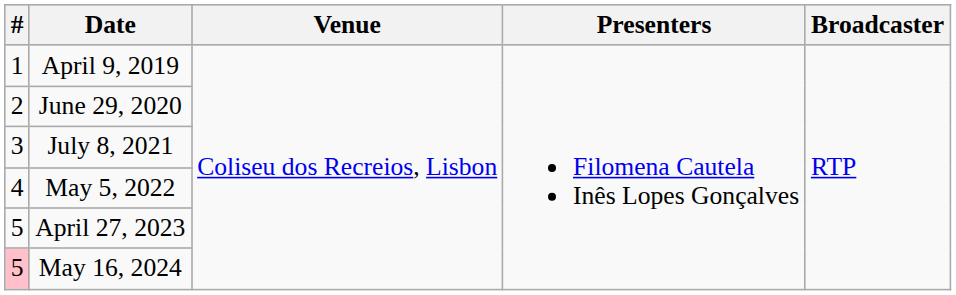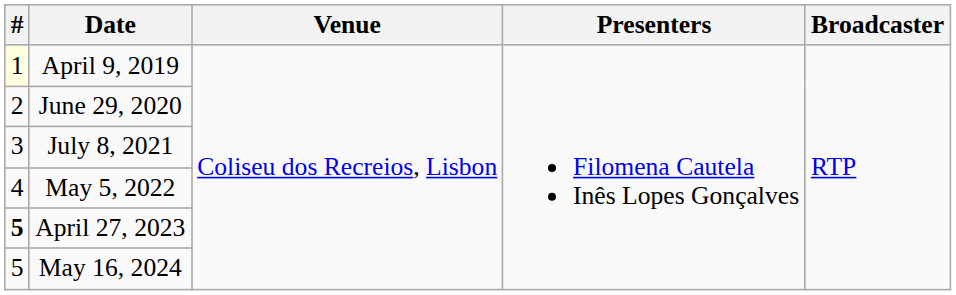(17, 65) no background -> (17, 65) lightyellow background
(17, 227) normal -> (17, 227) bold
(17, 268) pink background -> (17, 268) no background
